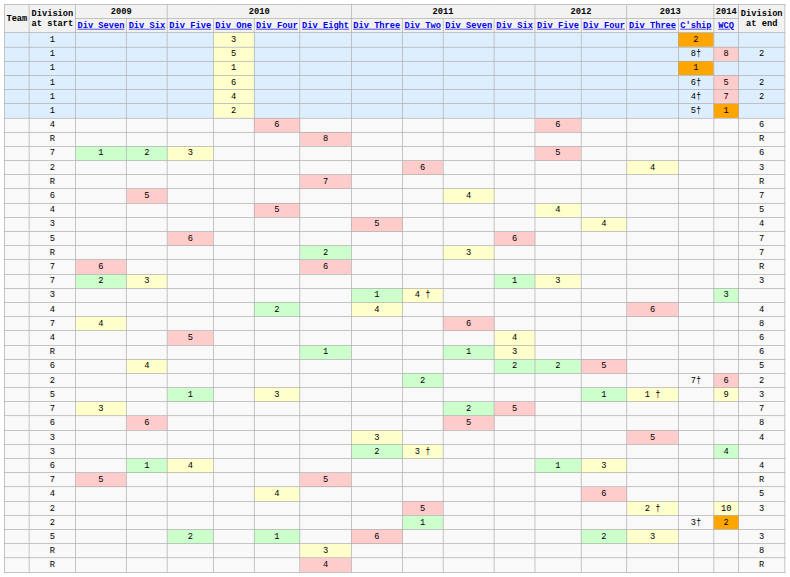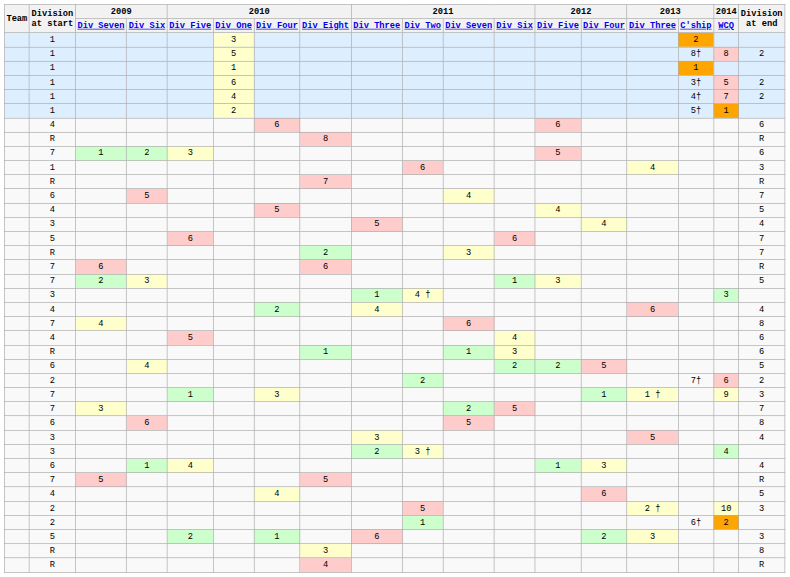(696, 82) 6† -> (696, 82) 3†
(52, 168) 2 -> (52, 168) 1
(762, 281) 3 -> (762, 281) 5
(52, 395) 5 -> (52, 395) 7
(696, 522) 3† -> (696, 522) 6†
